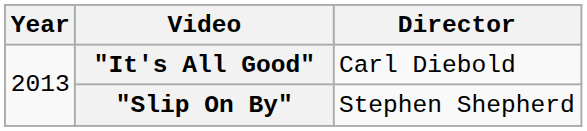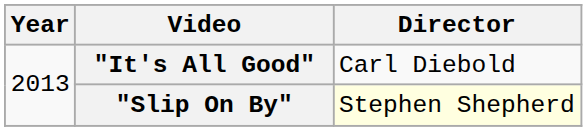(457, 105) no background -> (457, 105) lightyellow background
